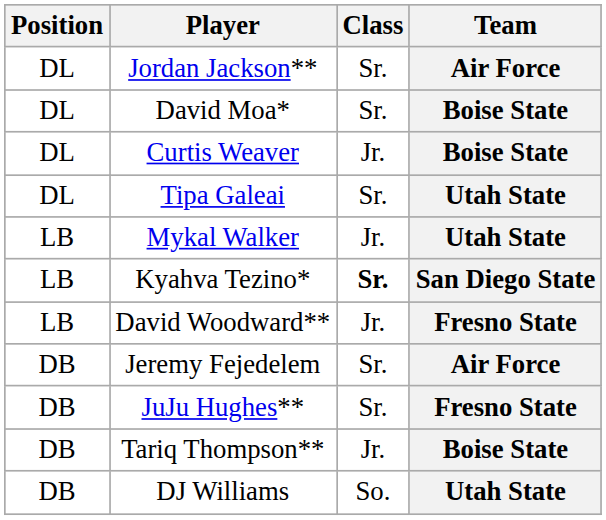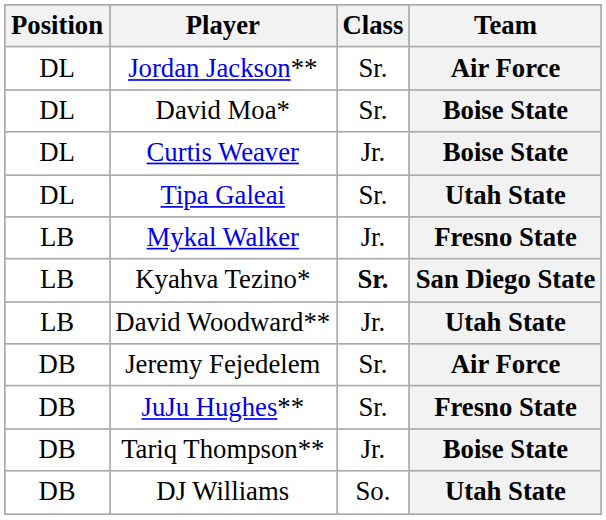(505, 237) Utah State -> (505, 237) Fresno State
(505, 322) Fresno State -> (505, 322) Utah State
